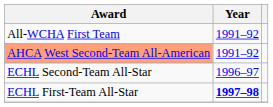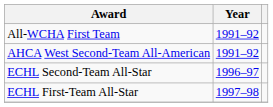(109, 53) lightsalmon background -> (109, 53) no background
(237, 92) bold -> (237, 92) normal
